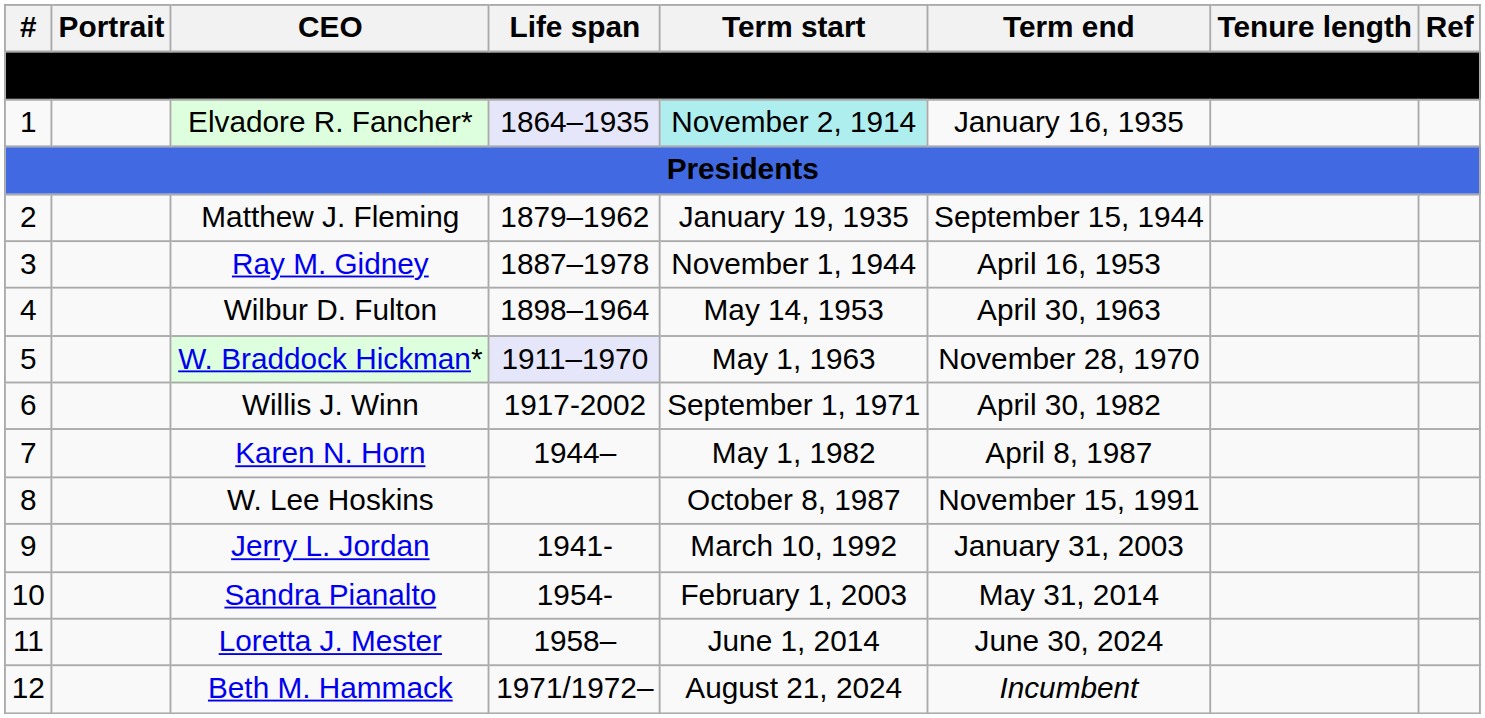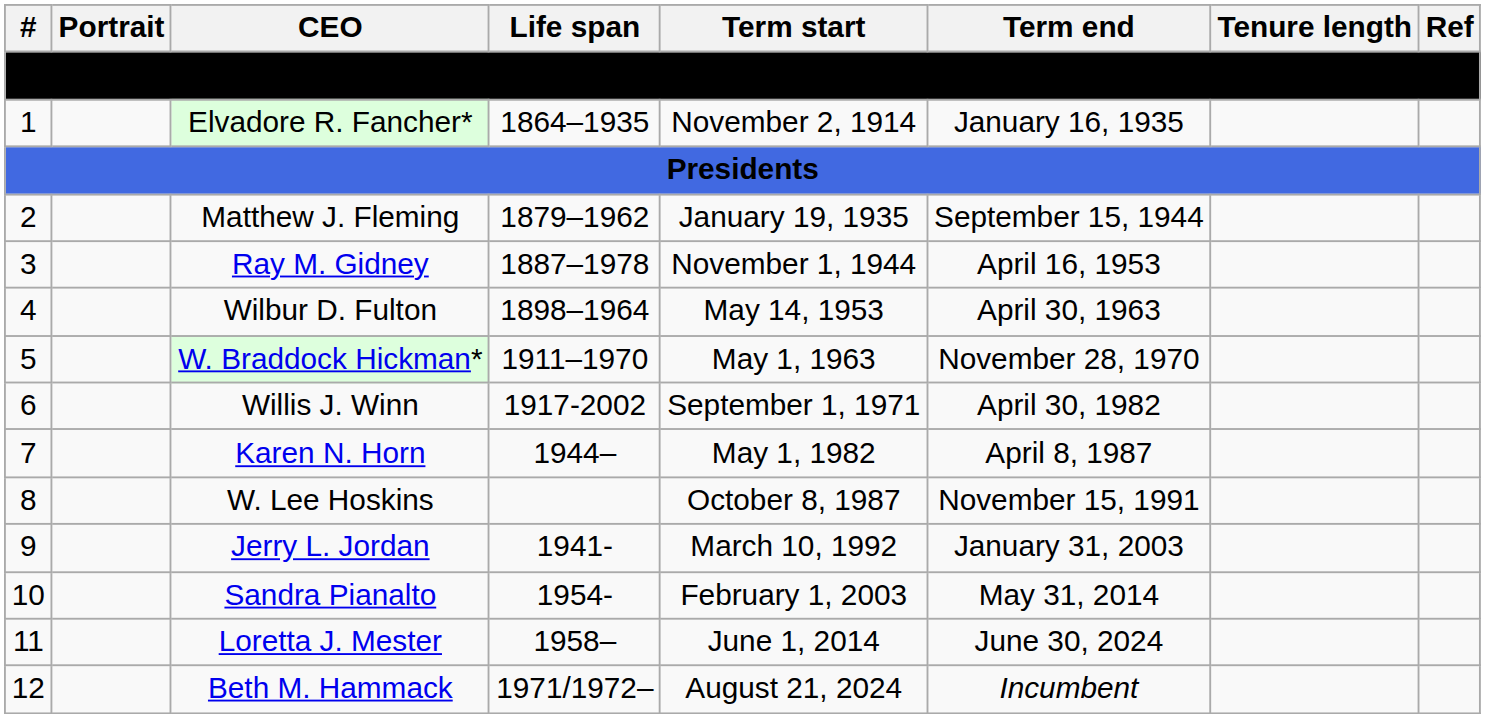(575, 122) lavender background -> (575, 122) no background
(794, 122) paleturquoise background -> (794, 122) no background
(575, 358) lavender background -> (575, 358) no background
